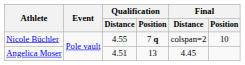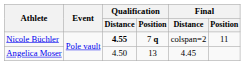(120, 39) normal -> (120, 39) bold
(224, 39) 10 -> (224, 39) 11
(120, 53) 4.51 -> (120, 53) 4.50
